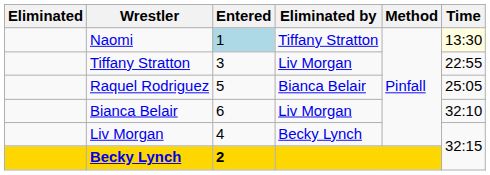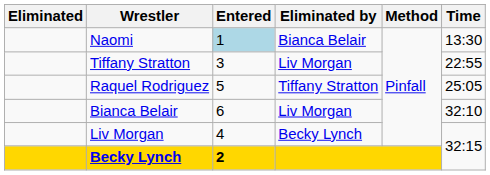(328, 39) Tiffany Stratton -> (322, 39) Bianca Belair
(464, 39) lightyellow background -> (464, 39) no background
(322, 87) Bianca Belair -> (328, 87) Tiffany Stratton
